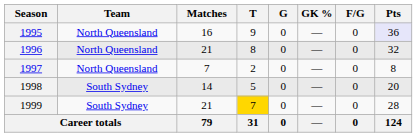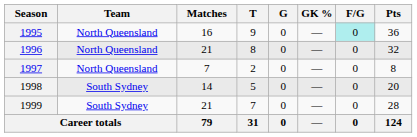(355, 32) no background -> (355, 32) paleturquoise background
(393, 32) lavender background -> (393, 32) no background
(253, 105) gold background -> (253, 105) no background
